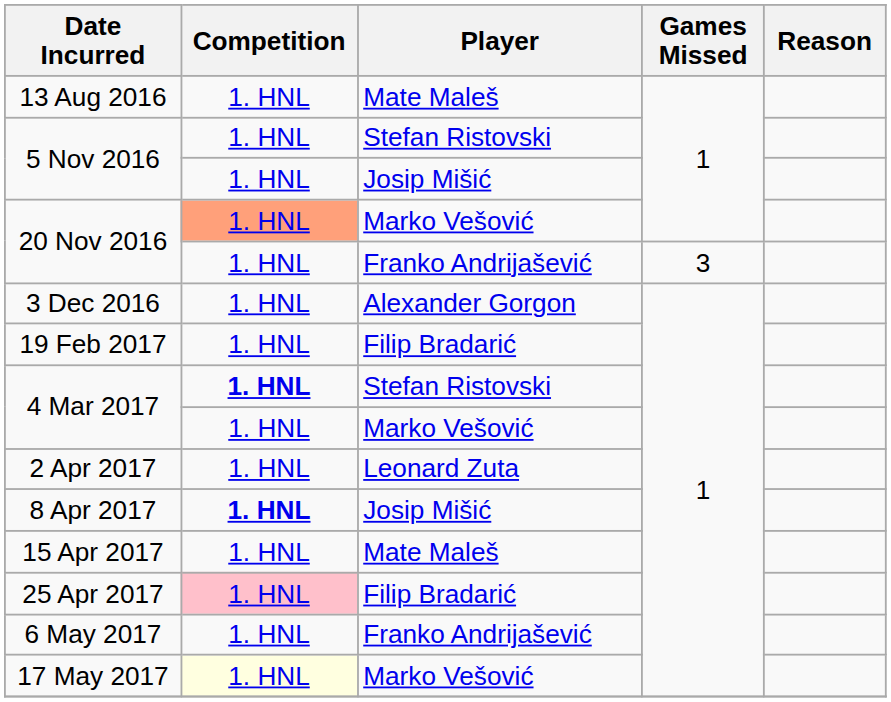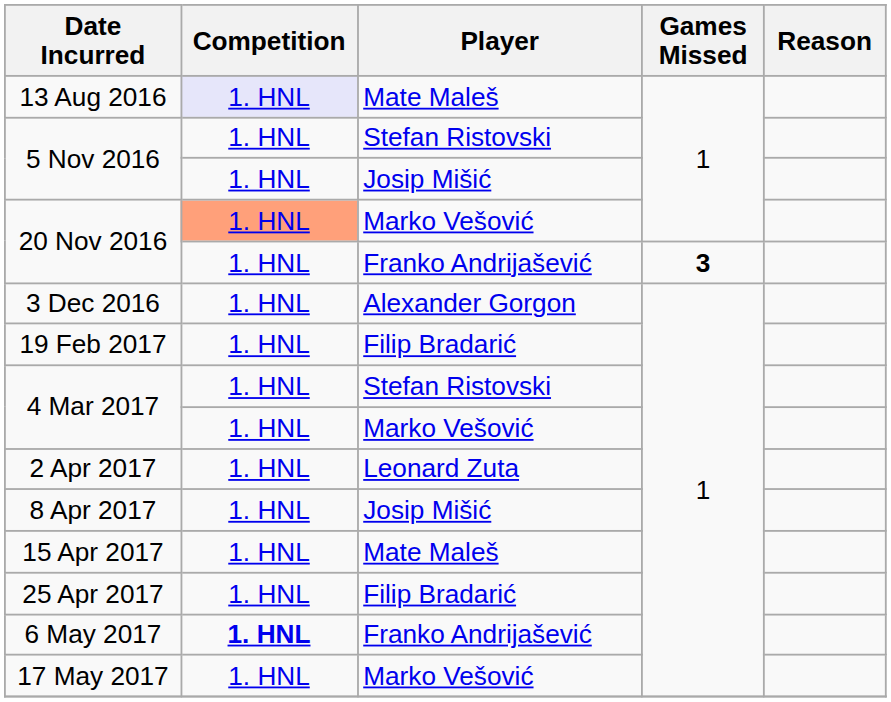(269, 97) no background -> (269, 97) lavender background
(703, 262) normal -> (703, 262) bold
(269, 386) bold -> (269, 386) normal
(269, 511) bold -> (269, 511) normal
(269, 593) pink background -> (269, 593) no background
(269, 635) normal -> (269, 635) bold
(269, 676) lightyellow background -> (269, 676) no background
